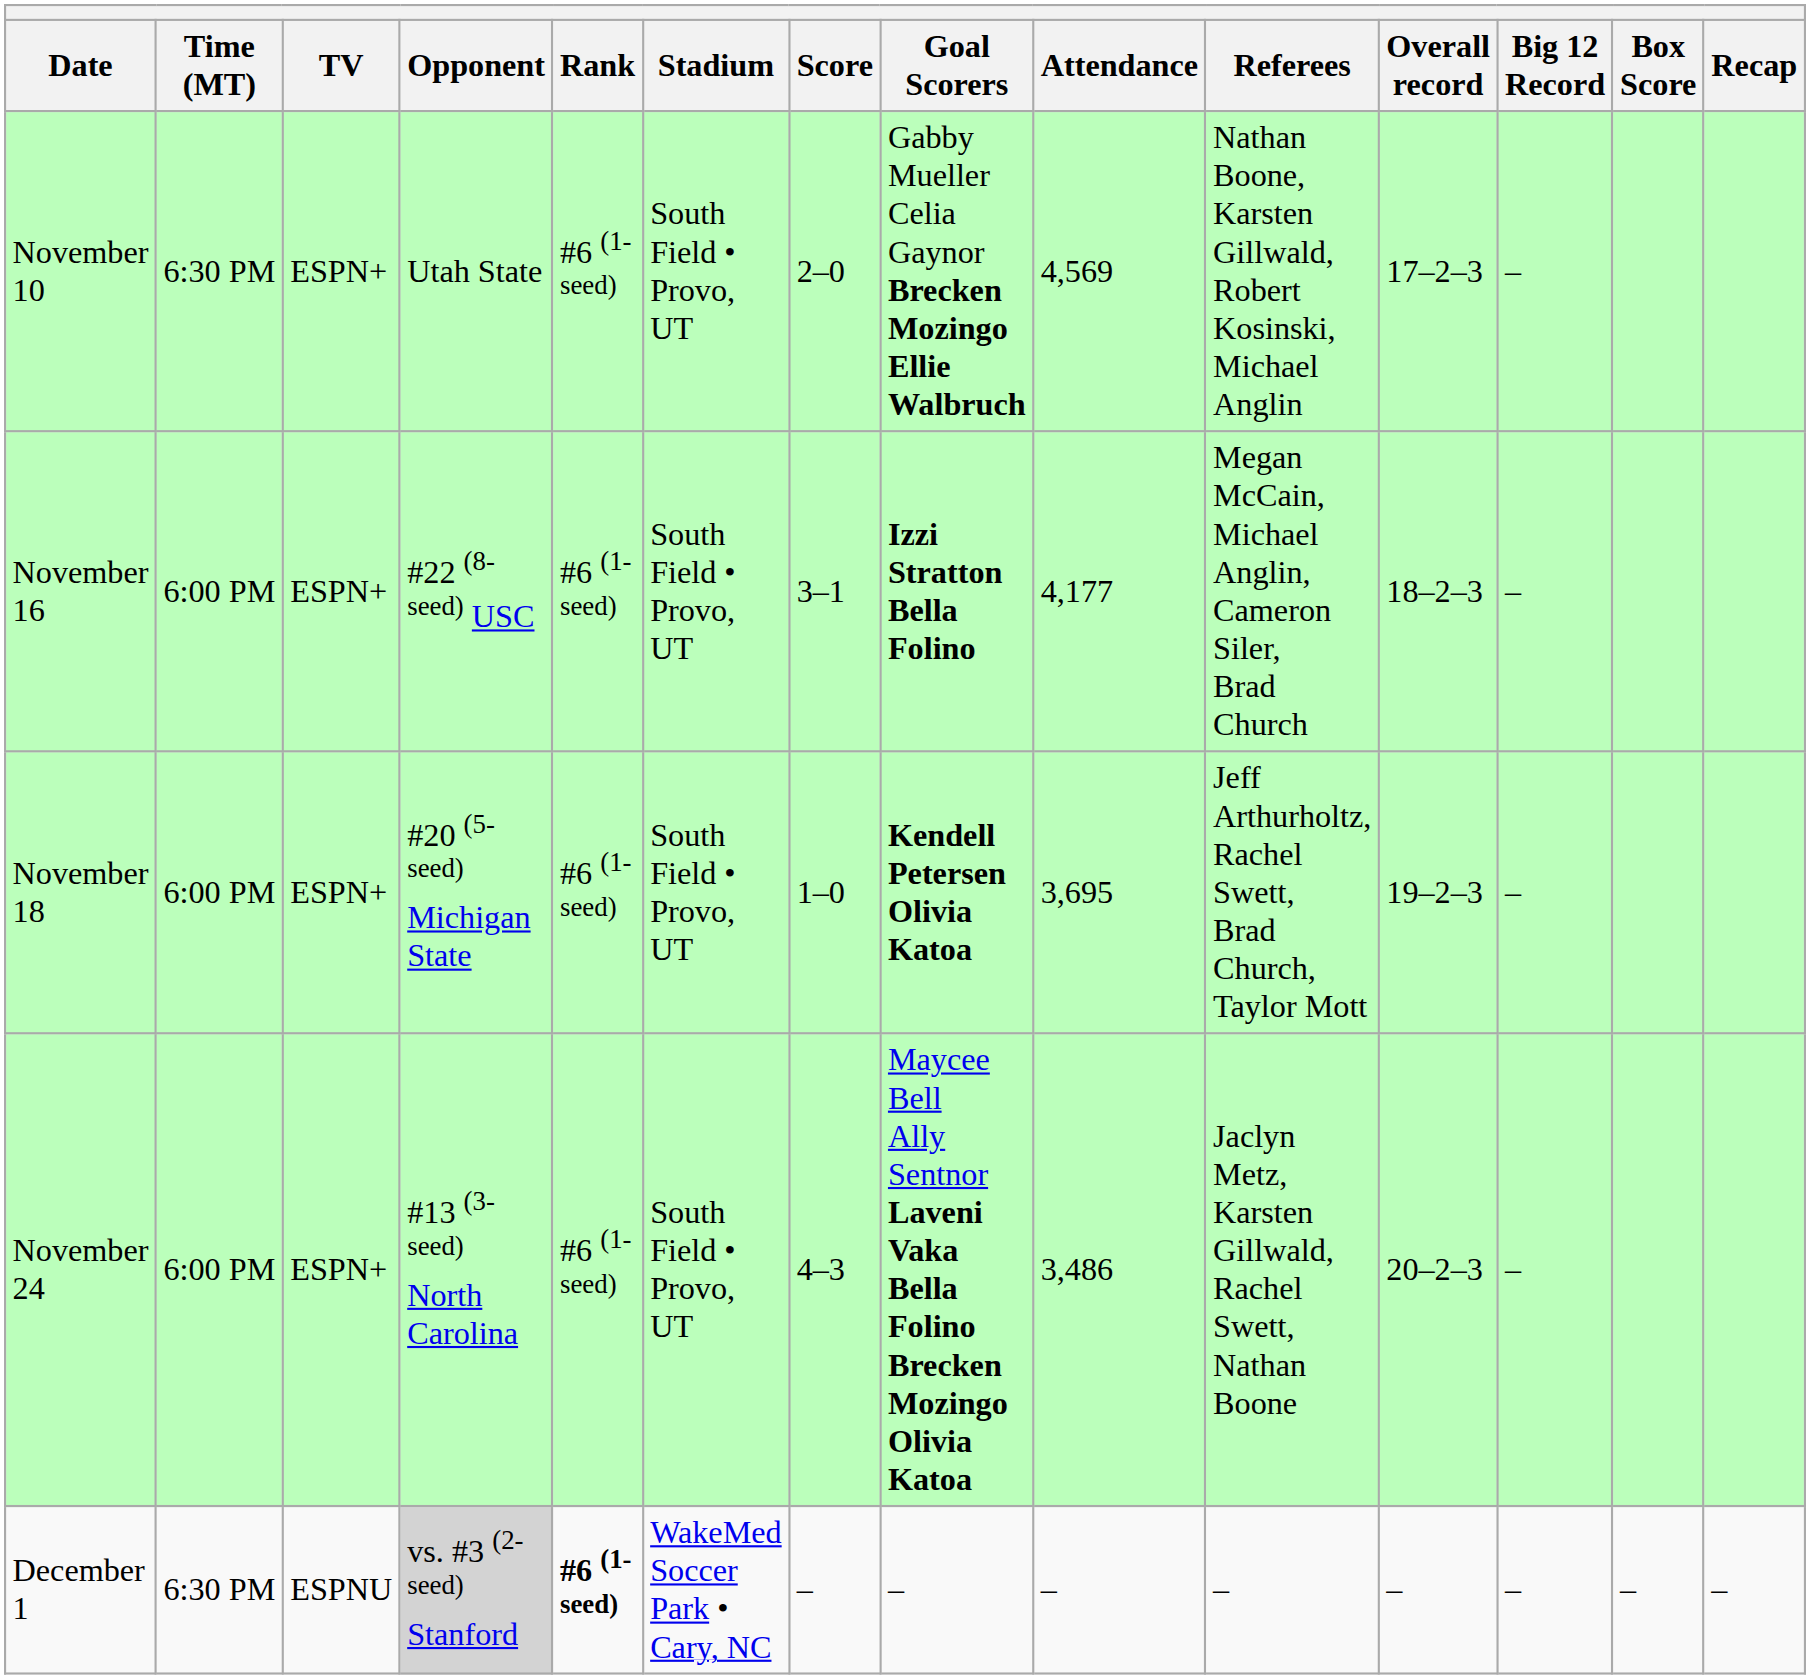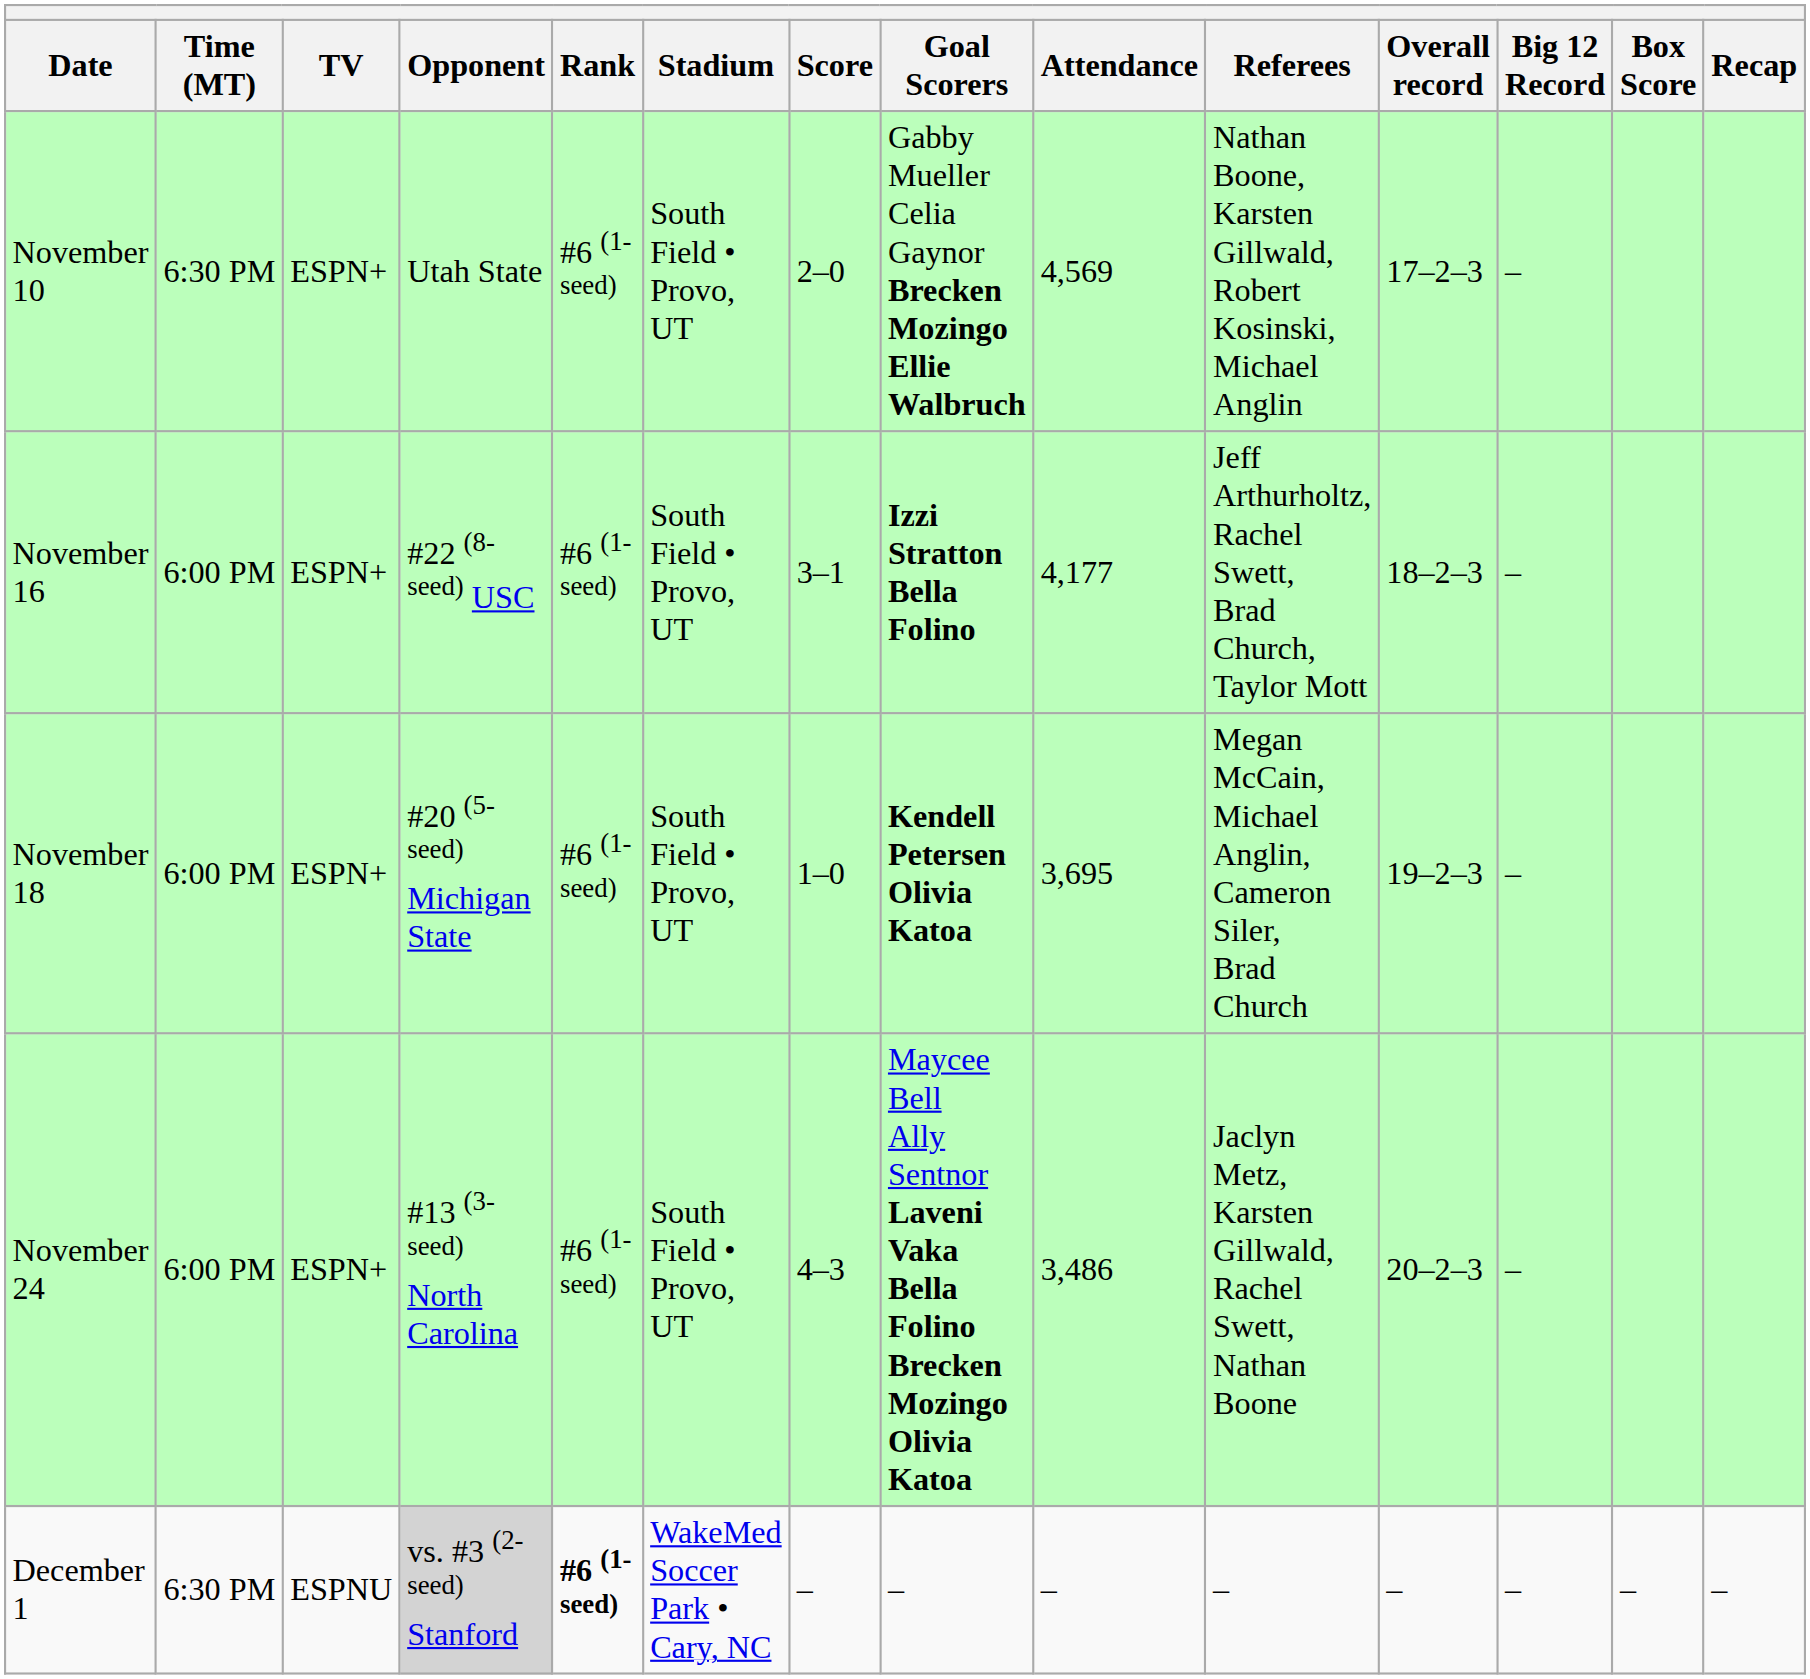(1272, 591) Megan McCain, Michael Anglin, Cameron Siler, Brad Church -> (1292, 572) Jeff Arthurholtz, Rachel Swett, Brad Church, Taylor Mott
(1292, 892) Jeff Arthurholtz, Rachel Swett, Brad Church, Taylor Mott -> (1272, 873) Megan McCain, Michael Anglin, Cameron Siler, Brad Church
